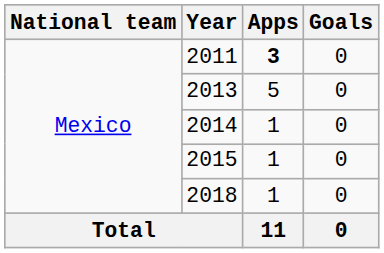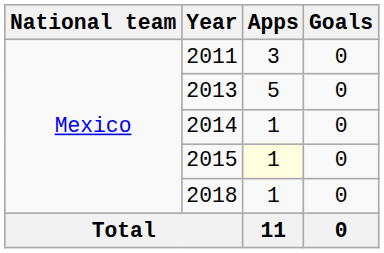(273, 57) bold -> (273, 57) normal
(273, 161) no background -> (273, 161) lightyellow background
